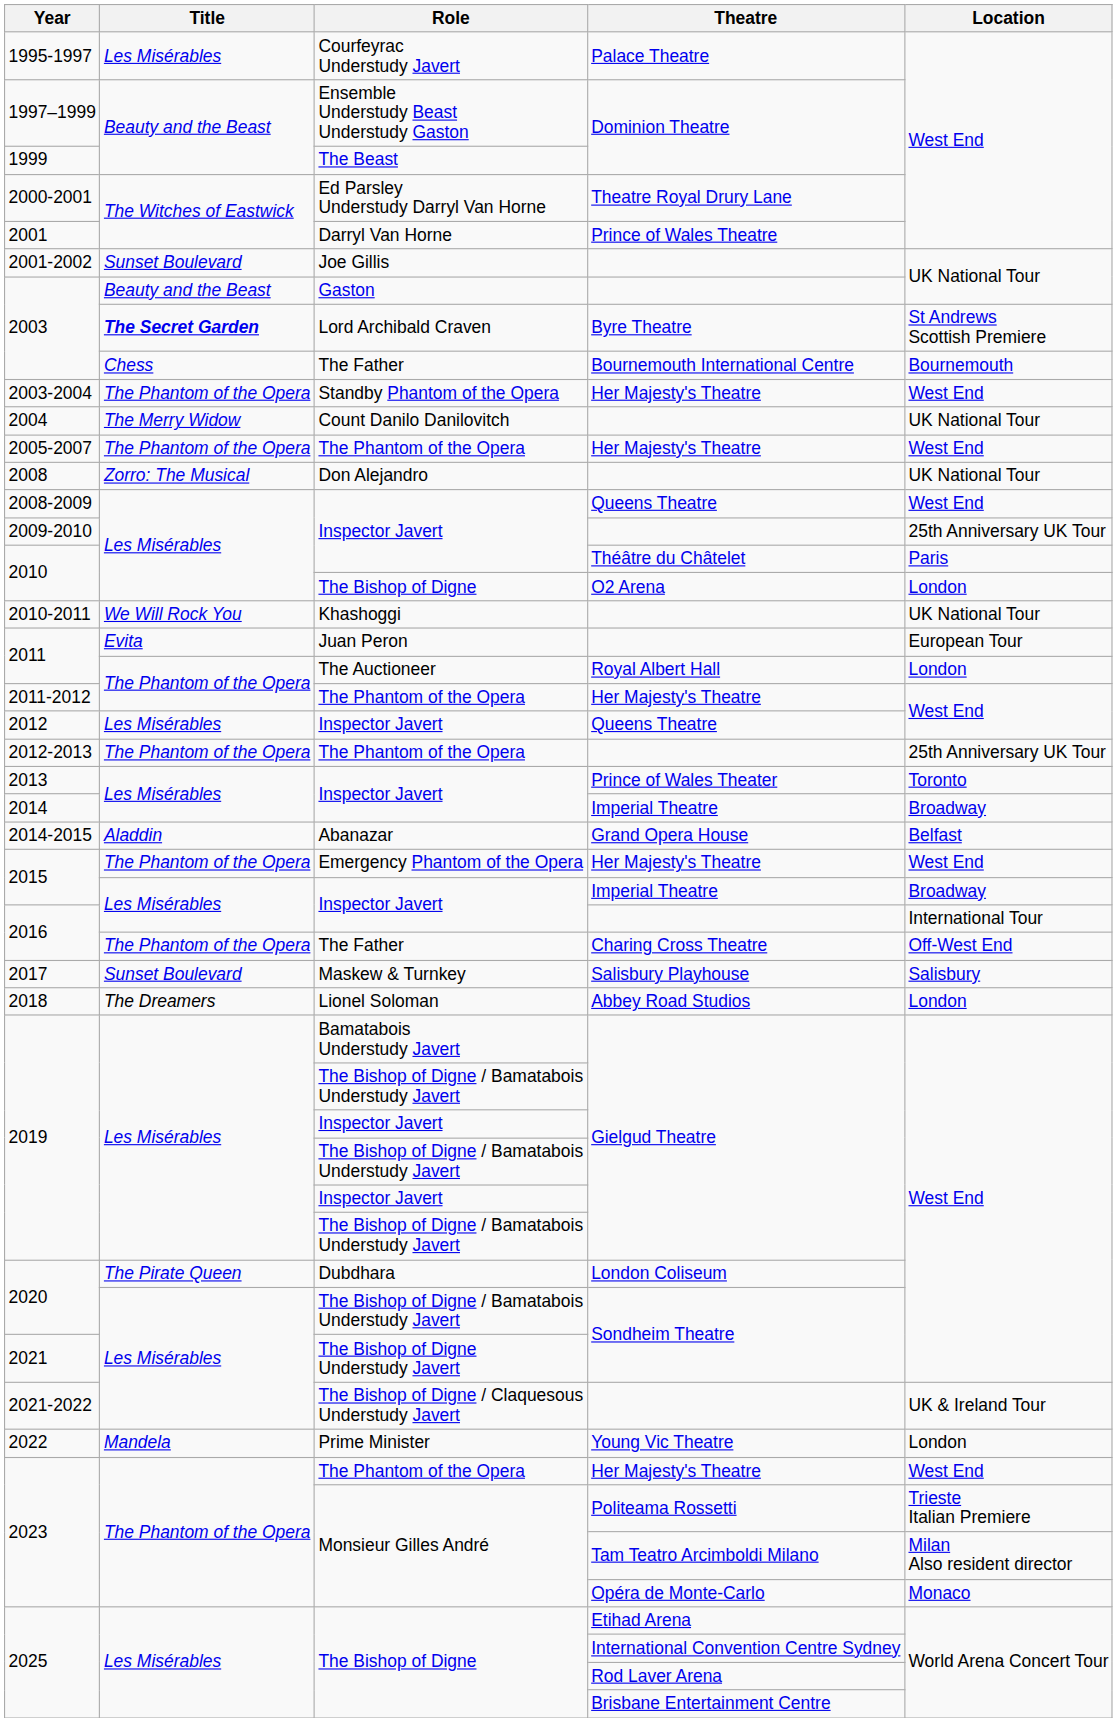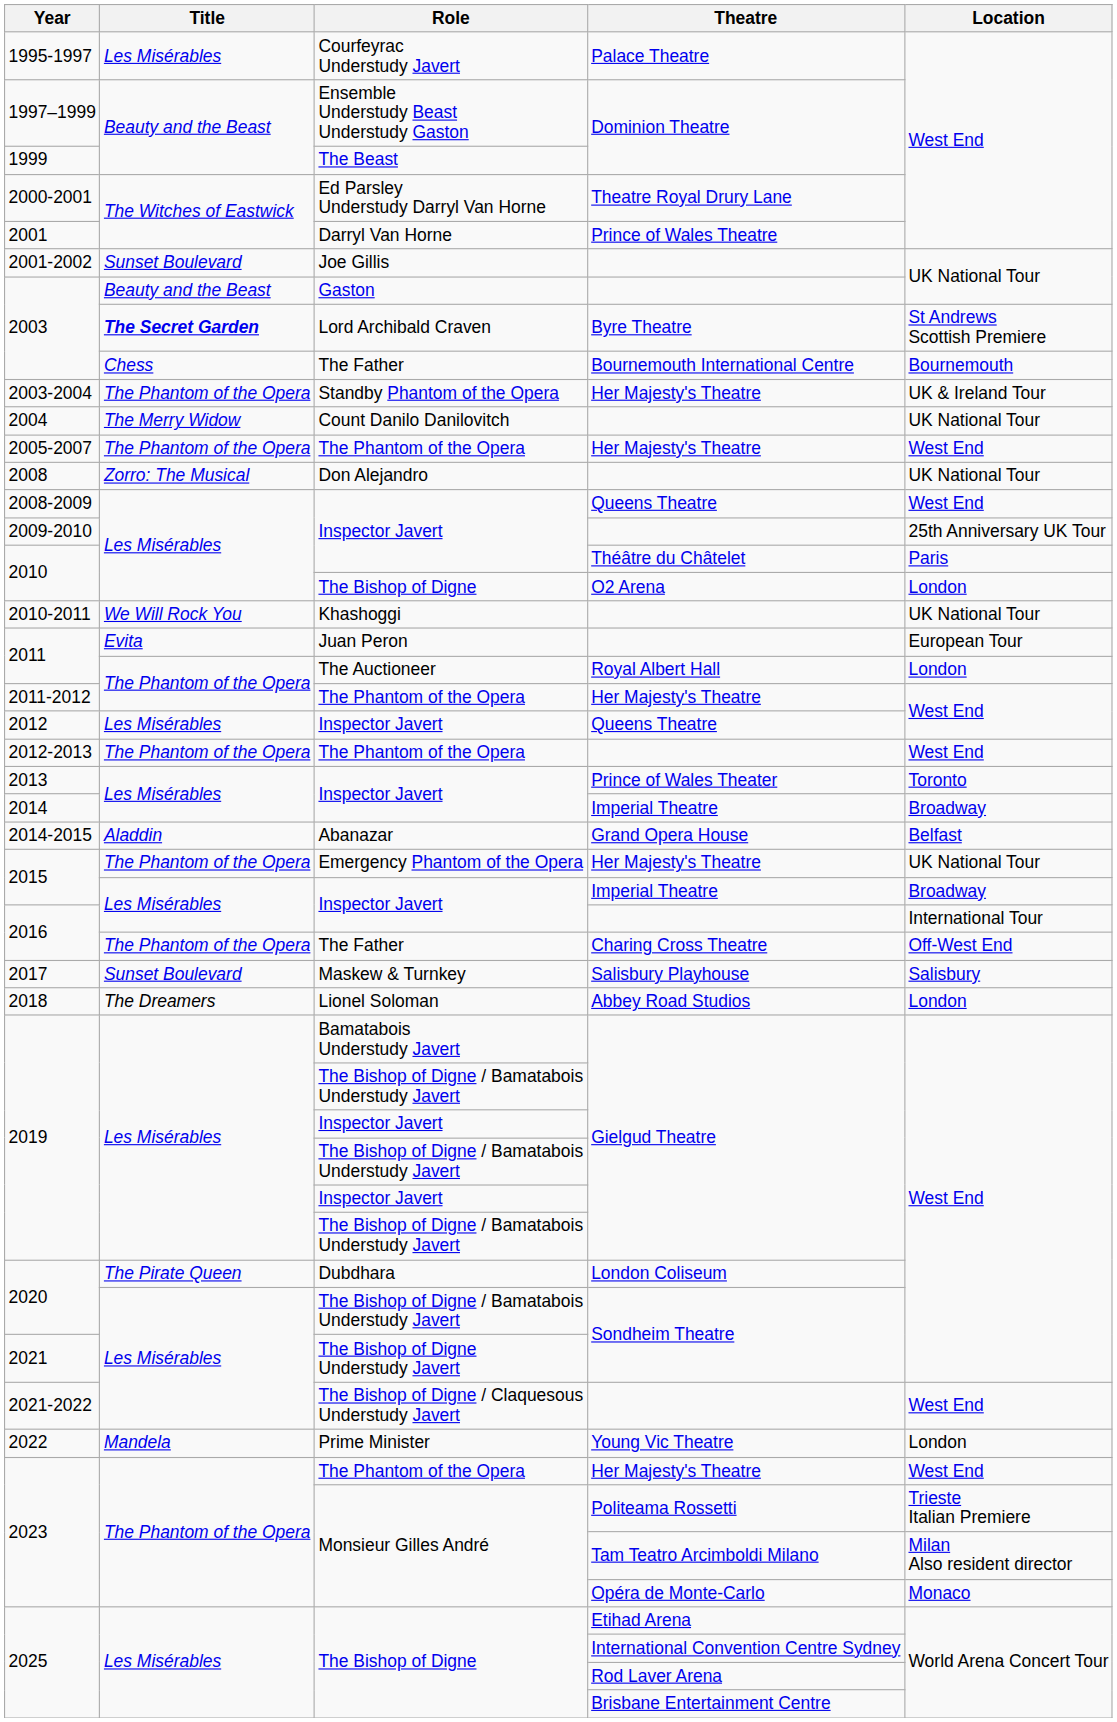(946, 393) West End -> (977, 393) UK & Ireland Tour
(1007, 752) 25th Anniversary UK Tour -> (946, 752) West End
(946, 863) West End -> (974, 863) UK National Tour
(977, 1405) UK & Ireland Tour -> (946, 1405) West End
